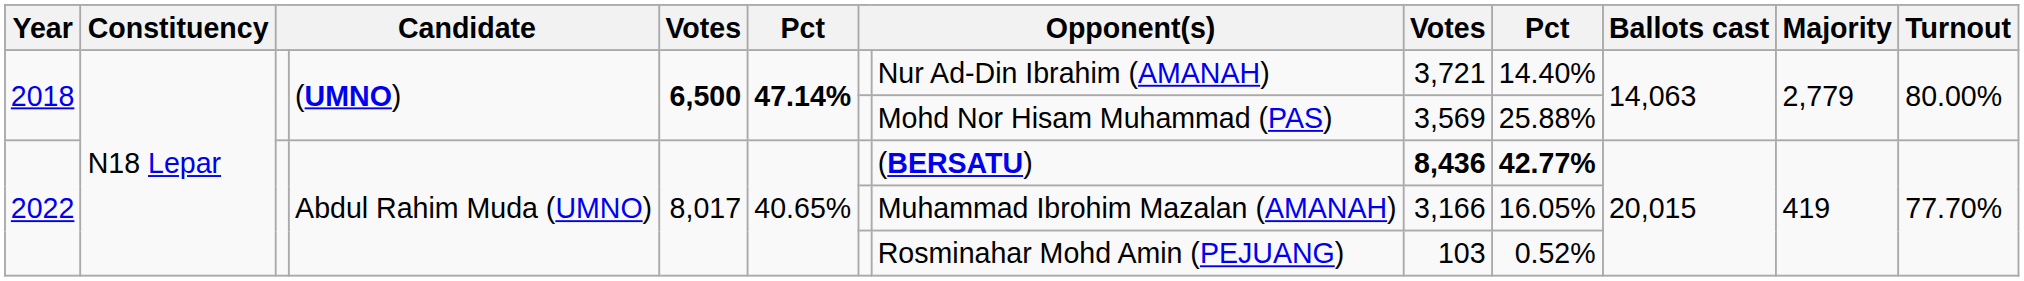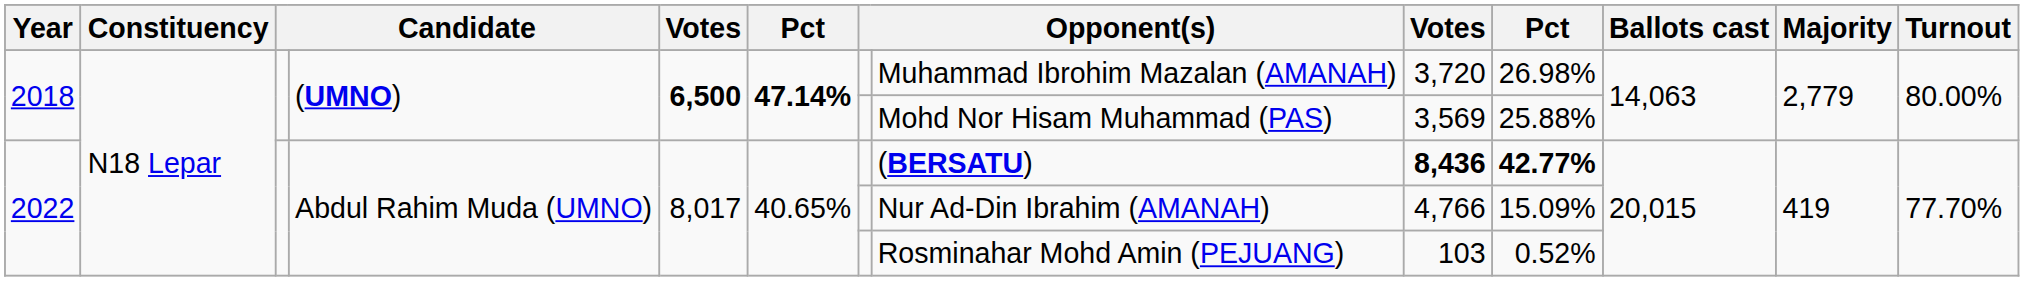(1074, 73) Nur Ad-Din Ibrahim (AMANAH) -> (1137, 73) Muhammad Ibrohim Mazalan (AMANAH)
(1450, 73) 3,721 -> (1450, 73) 3,720
(1547, 73) 14.40% -> (1547, 73) 26.98%
(1137, 209) Muhammad Ibrohim Mazalan (AMANAH) -> (1074, 209) Nur Ad-Din Ibrahim (AMANAH)
(1450, 209) 3,166 -> (1450, 209) 4,766
(1547, 209) 16.05% -> (1547, 209) 15.09%
